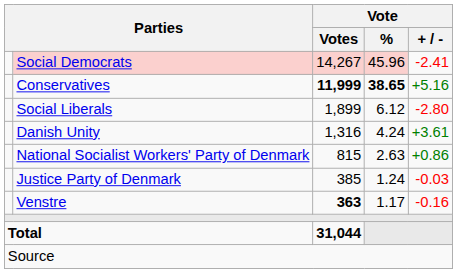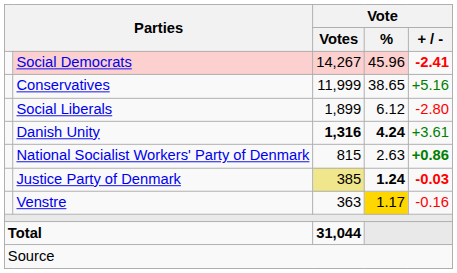(432, 62) normal -> (432, 62) bold
(339, 86) bold -> (339, 86) normal
(386, 86) bold -> (386, 86) normal
(343, 132) normal -> (343, 132) bold
(391, 132) normal -> (391, 132) bold
(430, 156) normal -> (430, 156) bold
(349, 179) no background -> (349, 179) khaki background
(391, 179) normal -> (391, 179) bold
(432, 179) normal -> (432, 179) bold
(349, 202) bold -> (349, 202) normal
(391, 202) no background -> (391, 202) gold background
